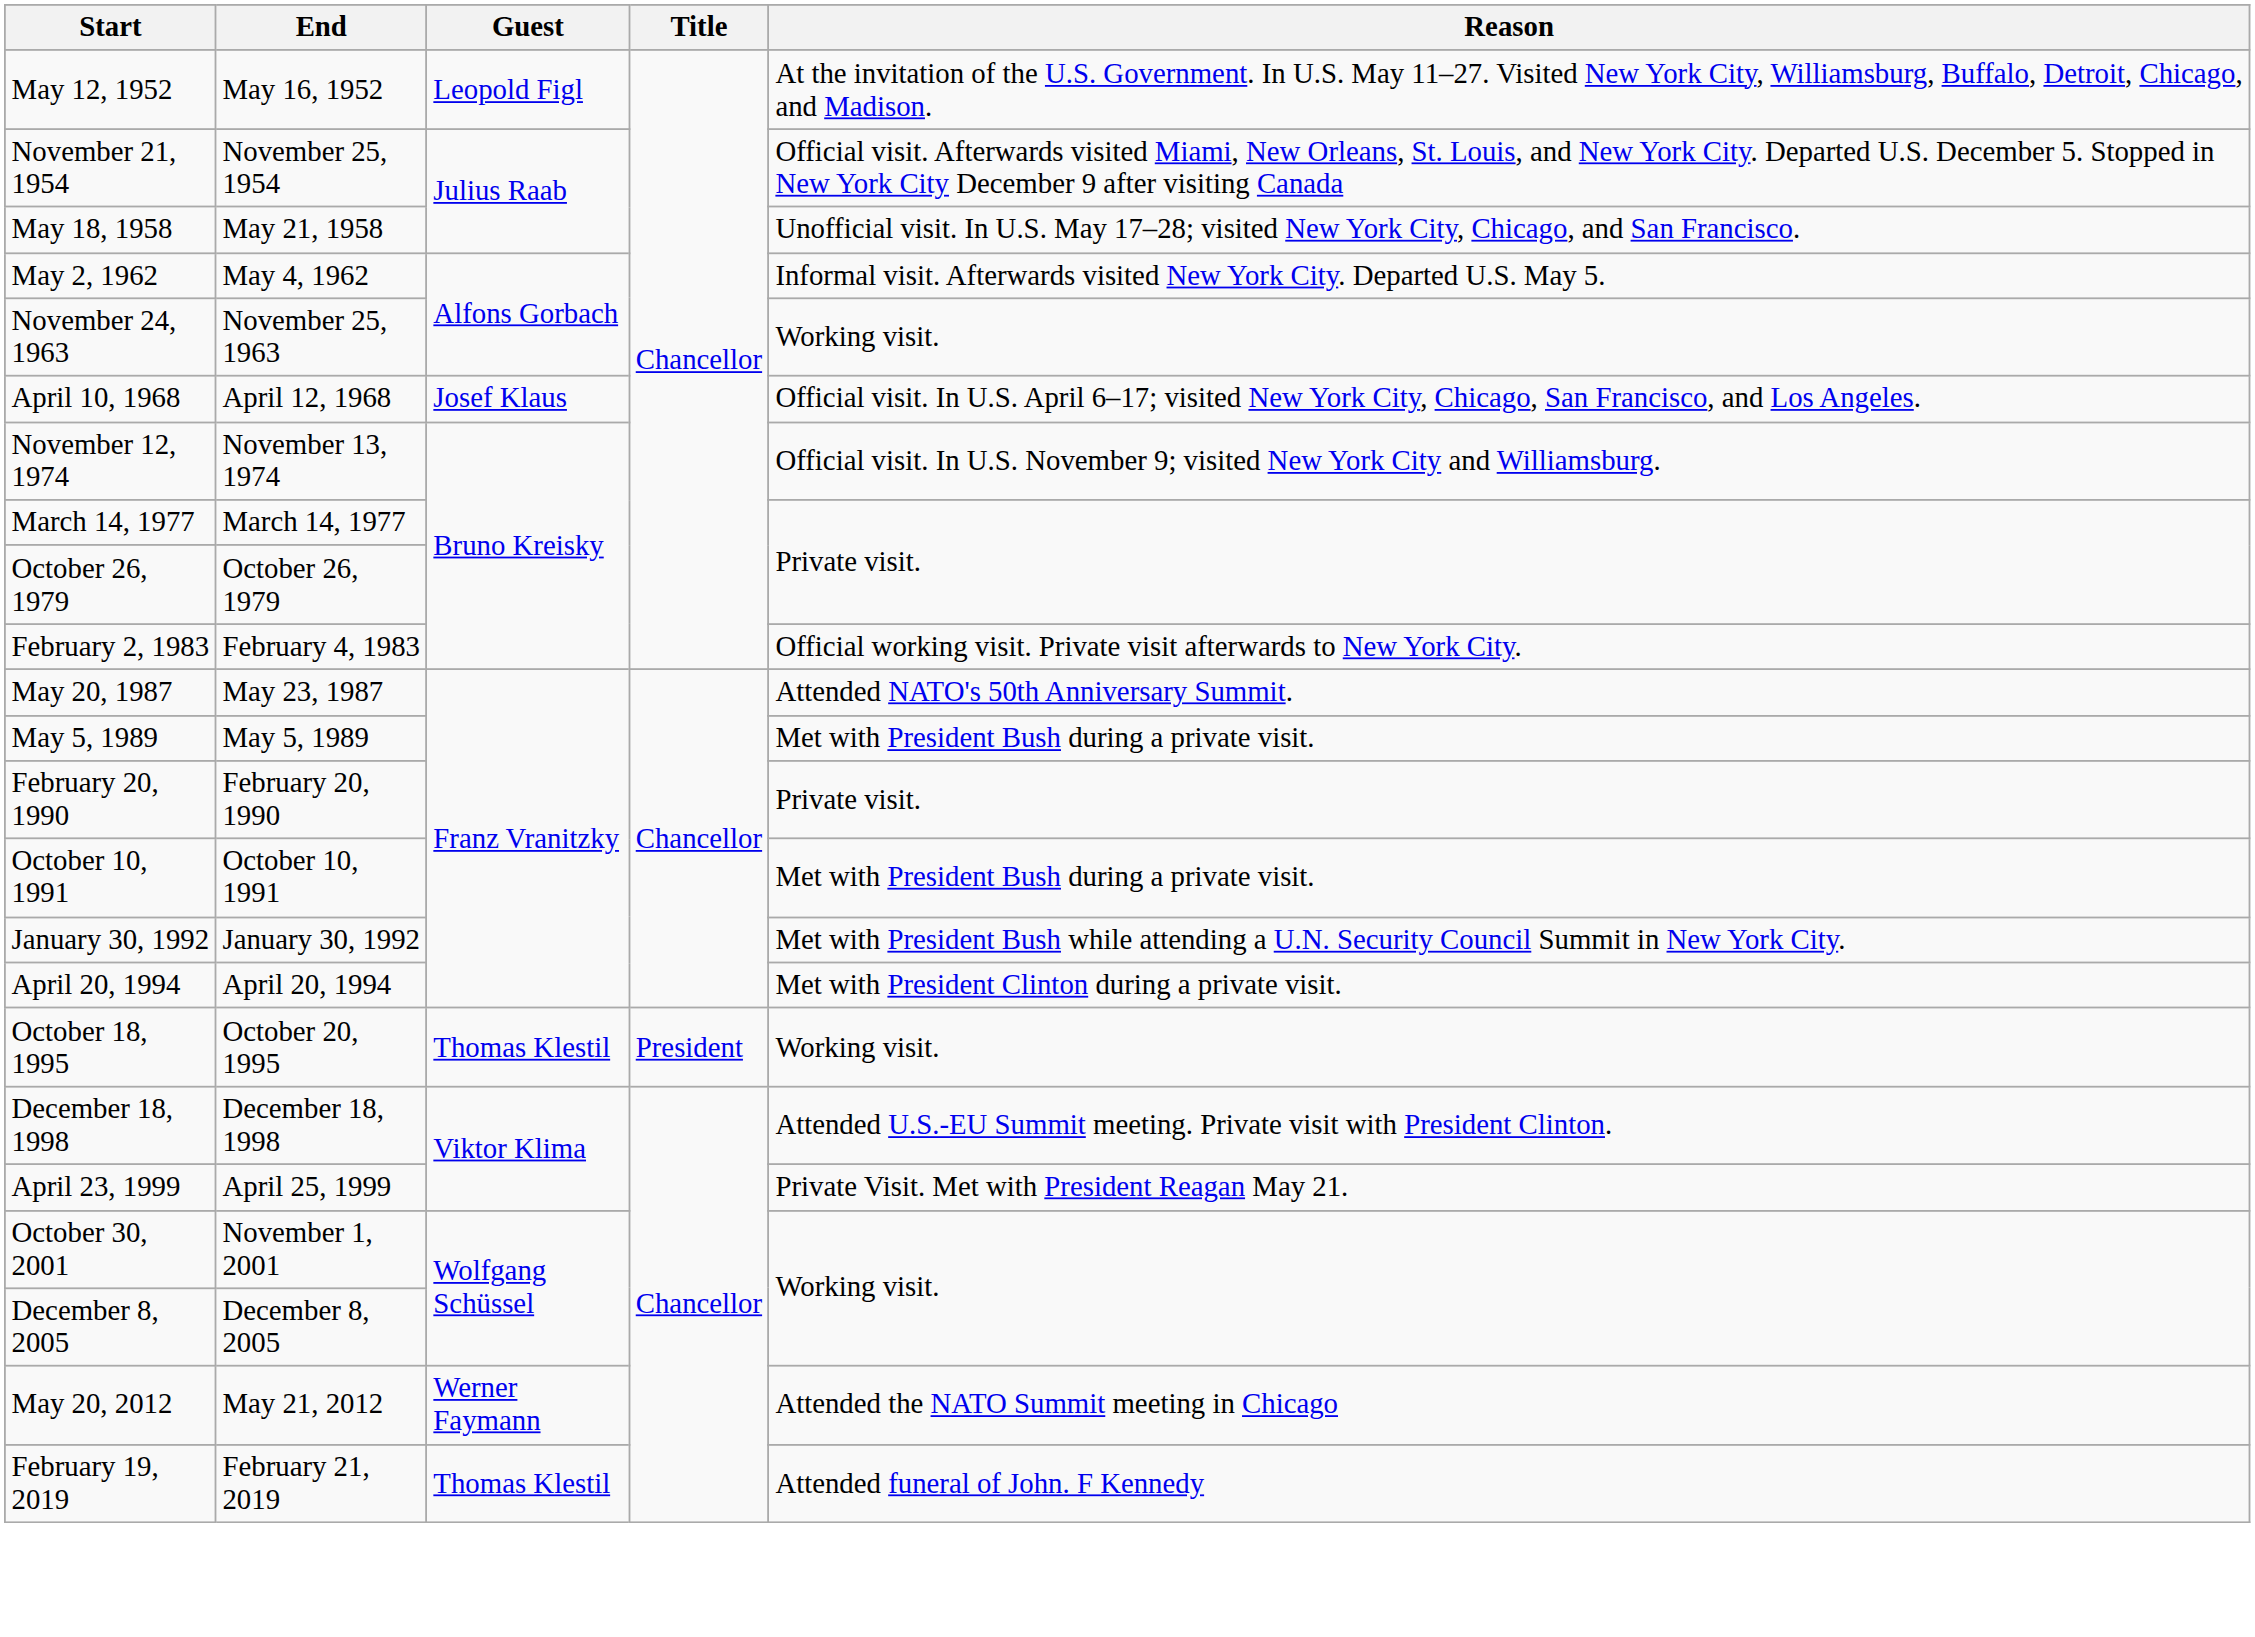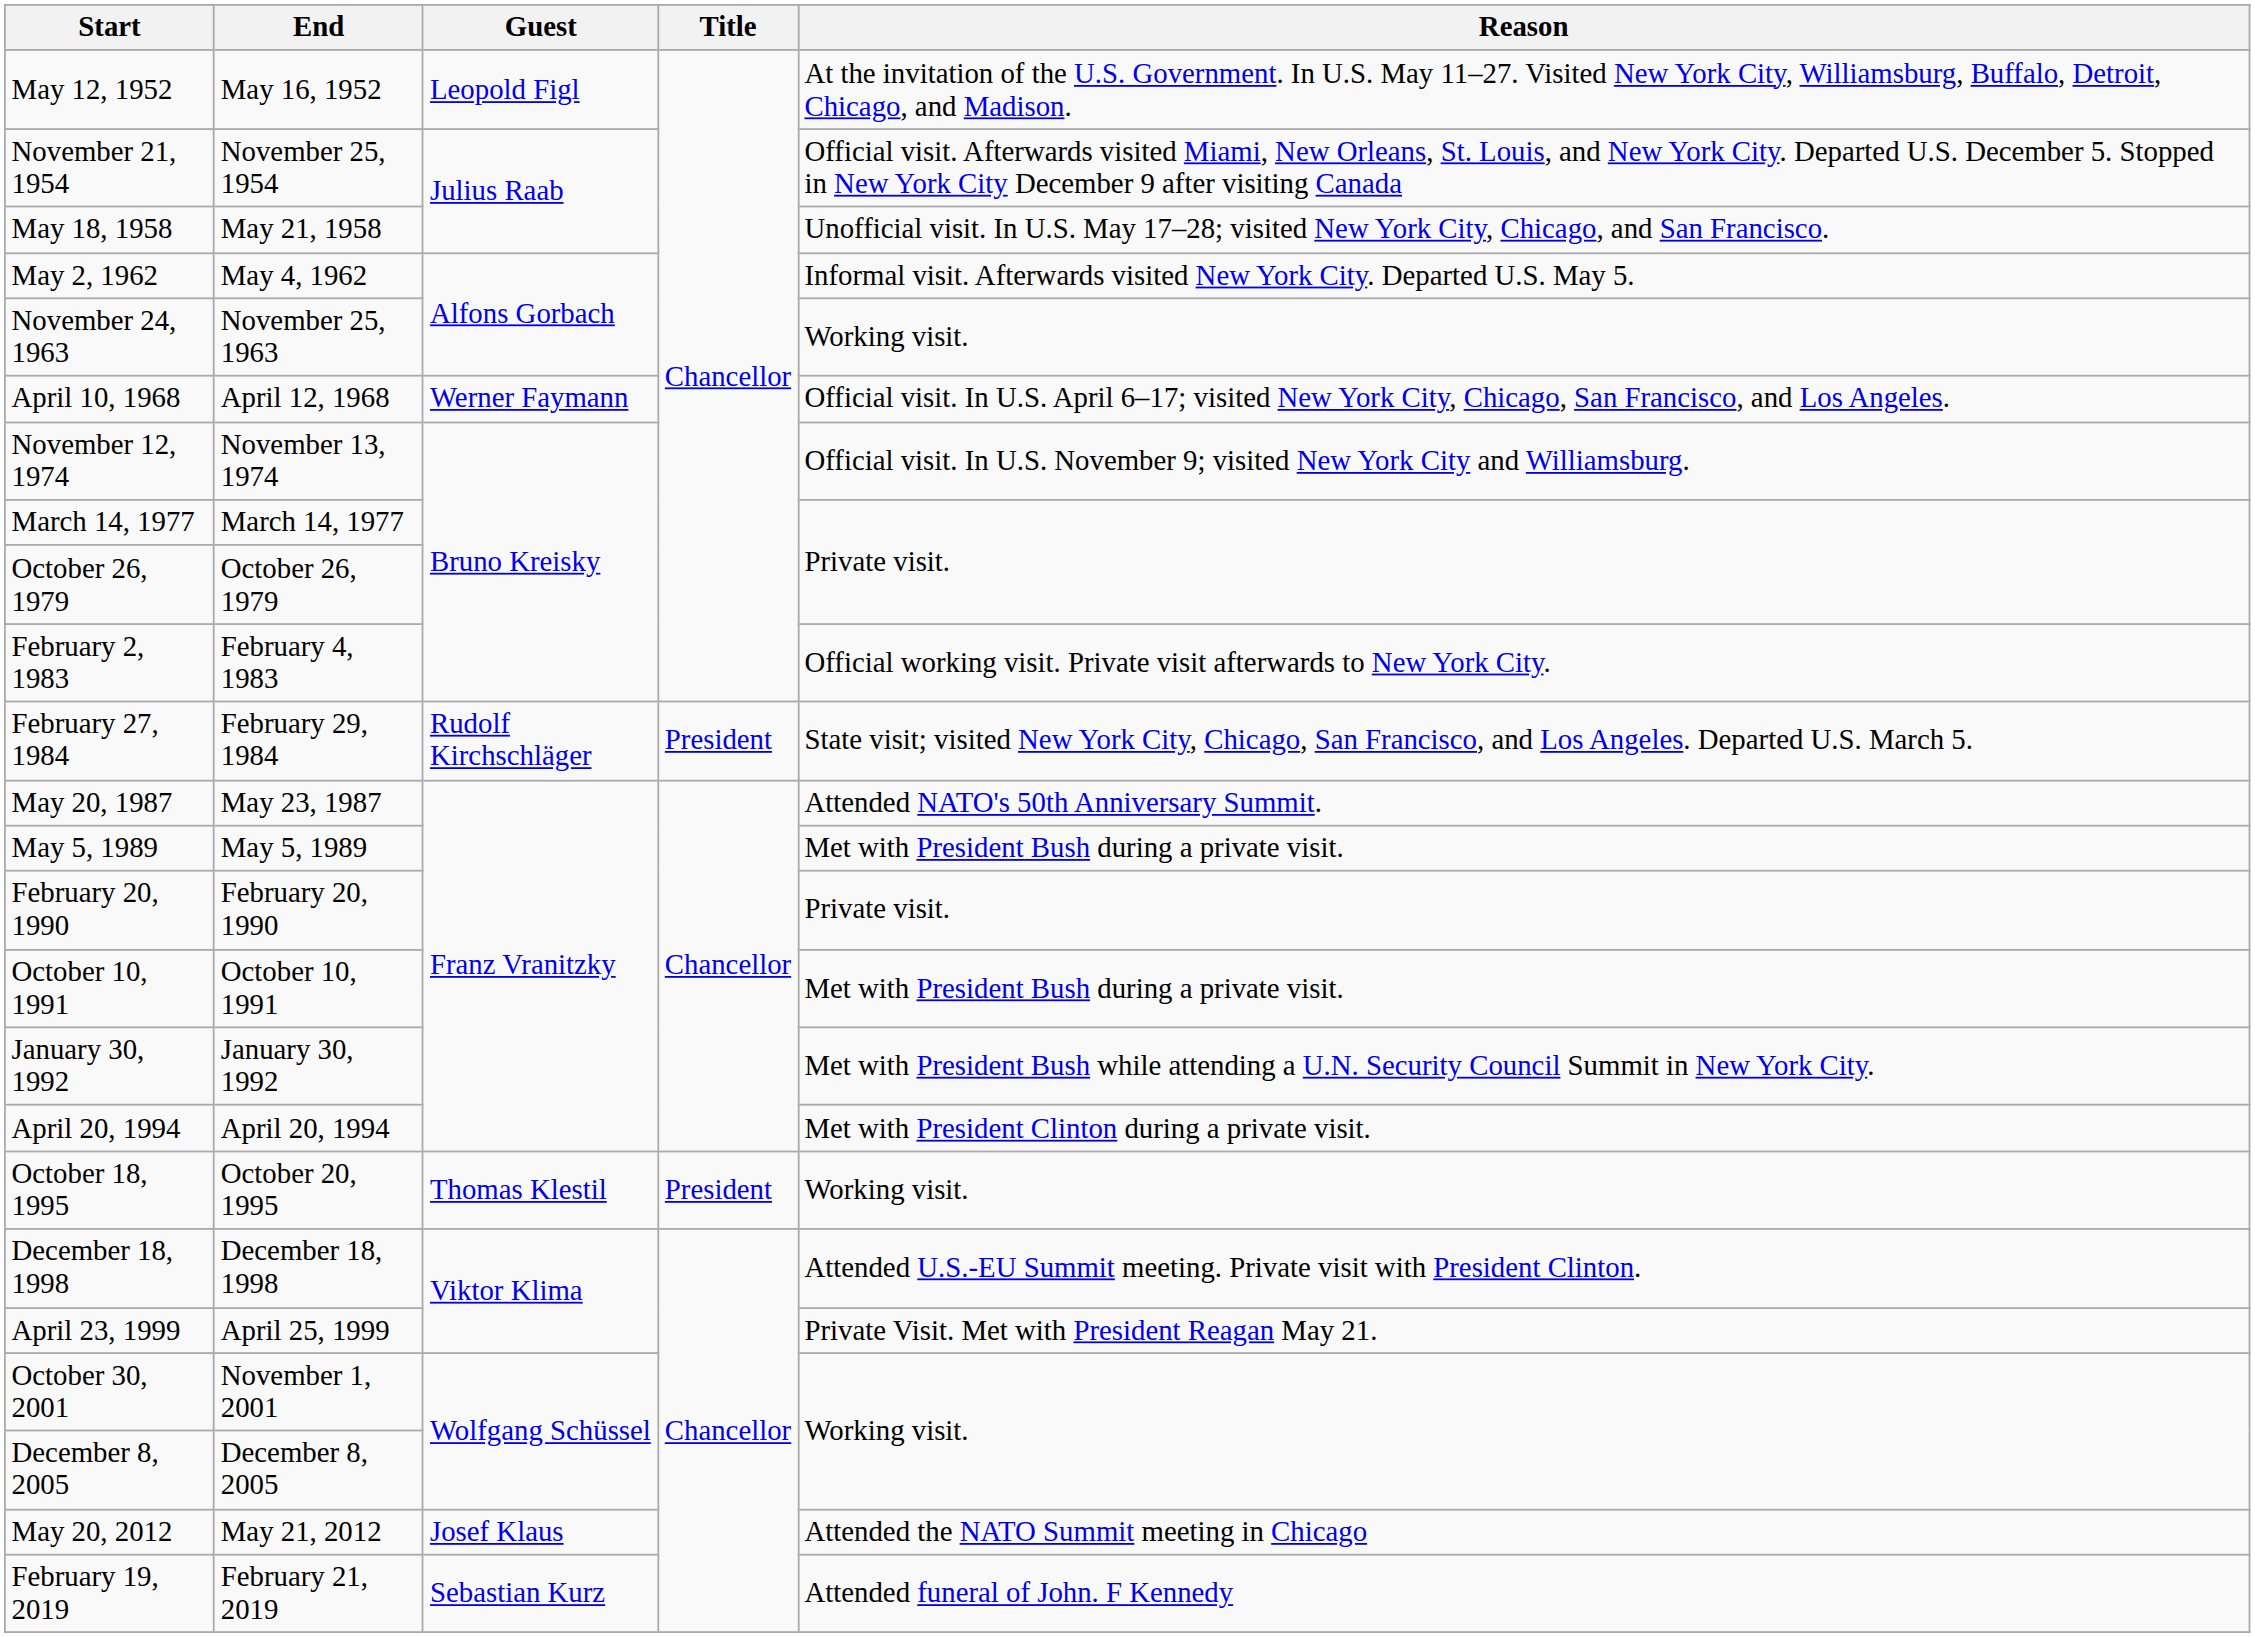(500, 398) Josef Klaus -> (529, 398) Werner Faymann
+ row: (85, 740)
(487, 1404) Werner Faymann -> (497, 1531) Josef Klaus
(522, 1482) Thomas Klestil -> (518, 1593) Sebastian Kurz
